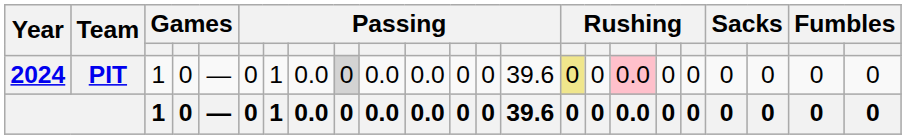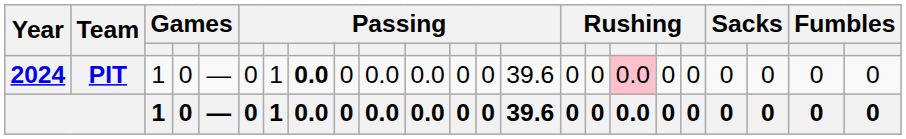(311, 74) normal -> (311, 74) bold
(347, 74) lightgrey background -> (347, 74) no background
(572, 74) khaki background -> (572, 74) no background
